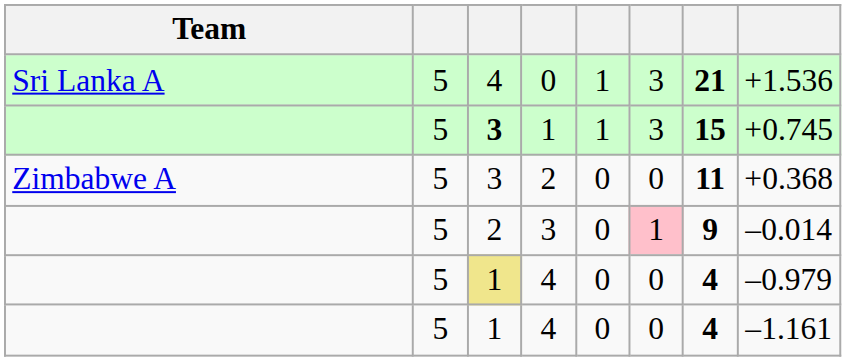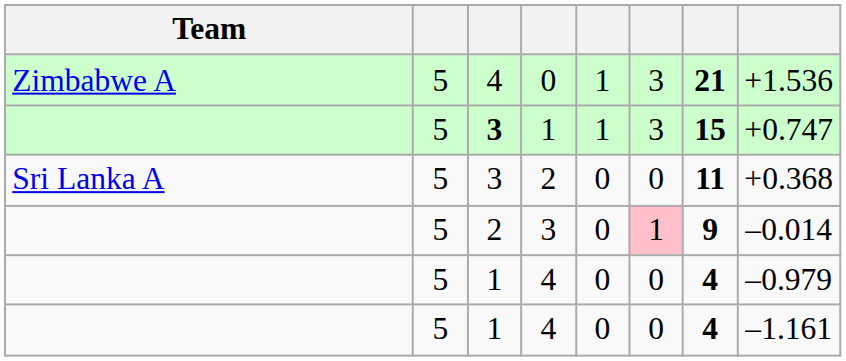(88, 79) Sri Lanka A -> (94, 79) Zimbabwe A
(789, 129) +0.745 -> (789, 129) +0.747
(94, 179) Zimbabwe A -> (88, 179) Sri Lanka A
(494, 279) khaki background -> (494, 279) no background
